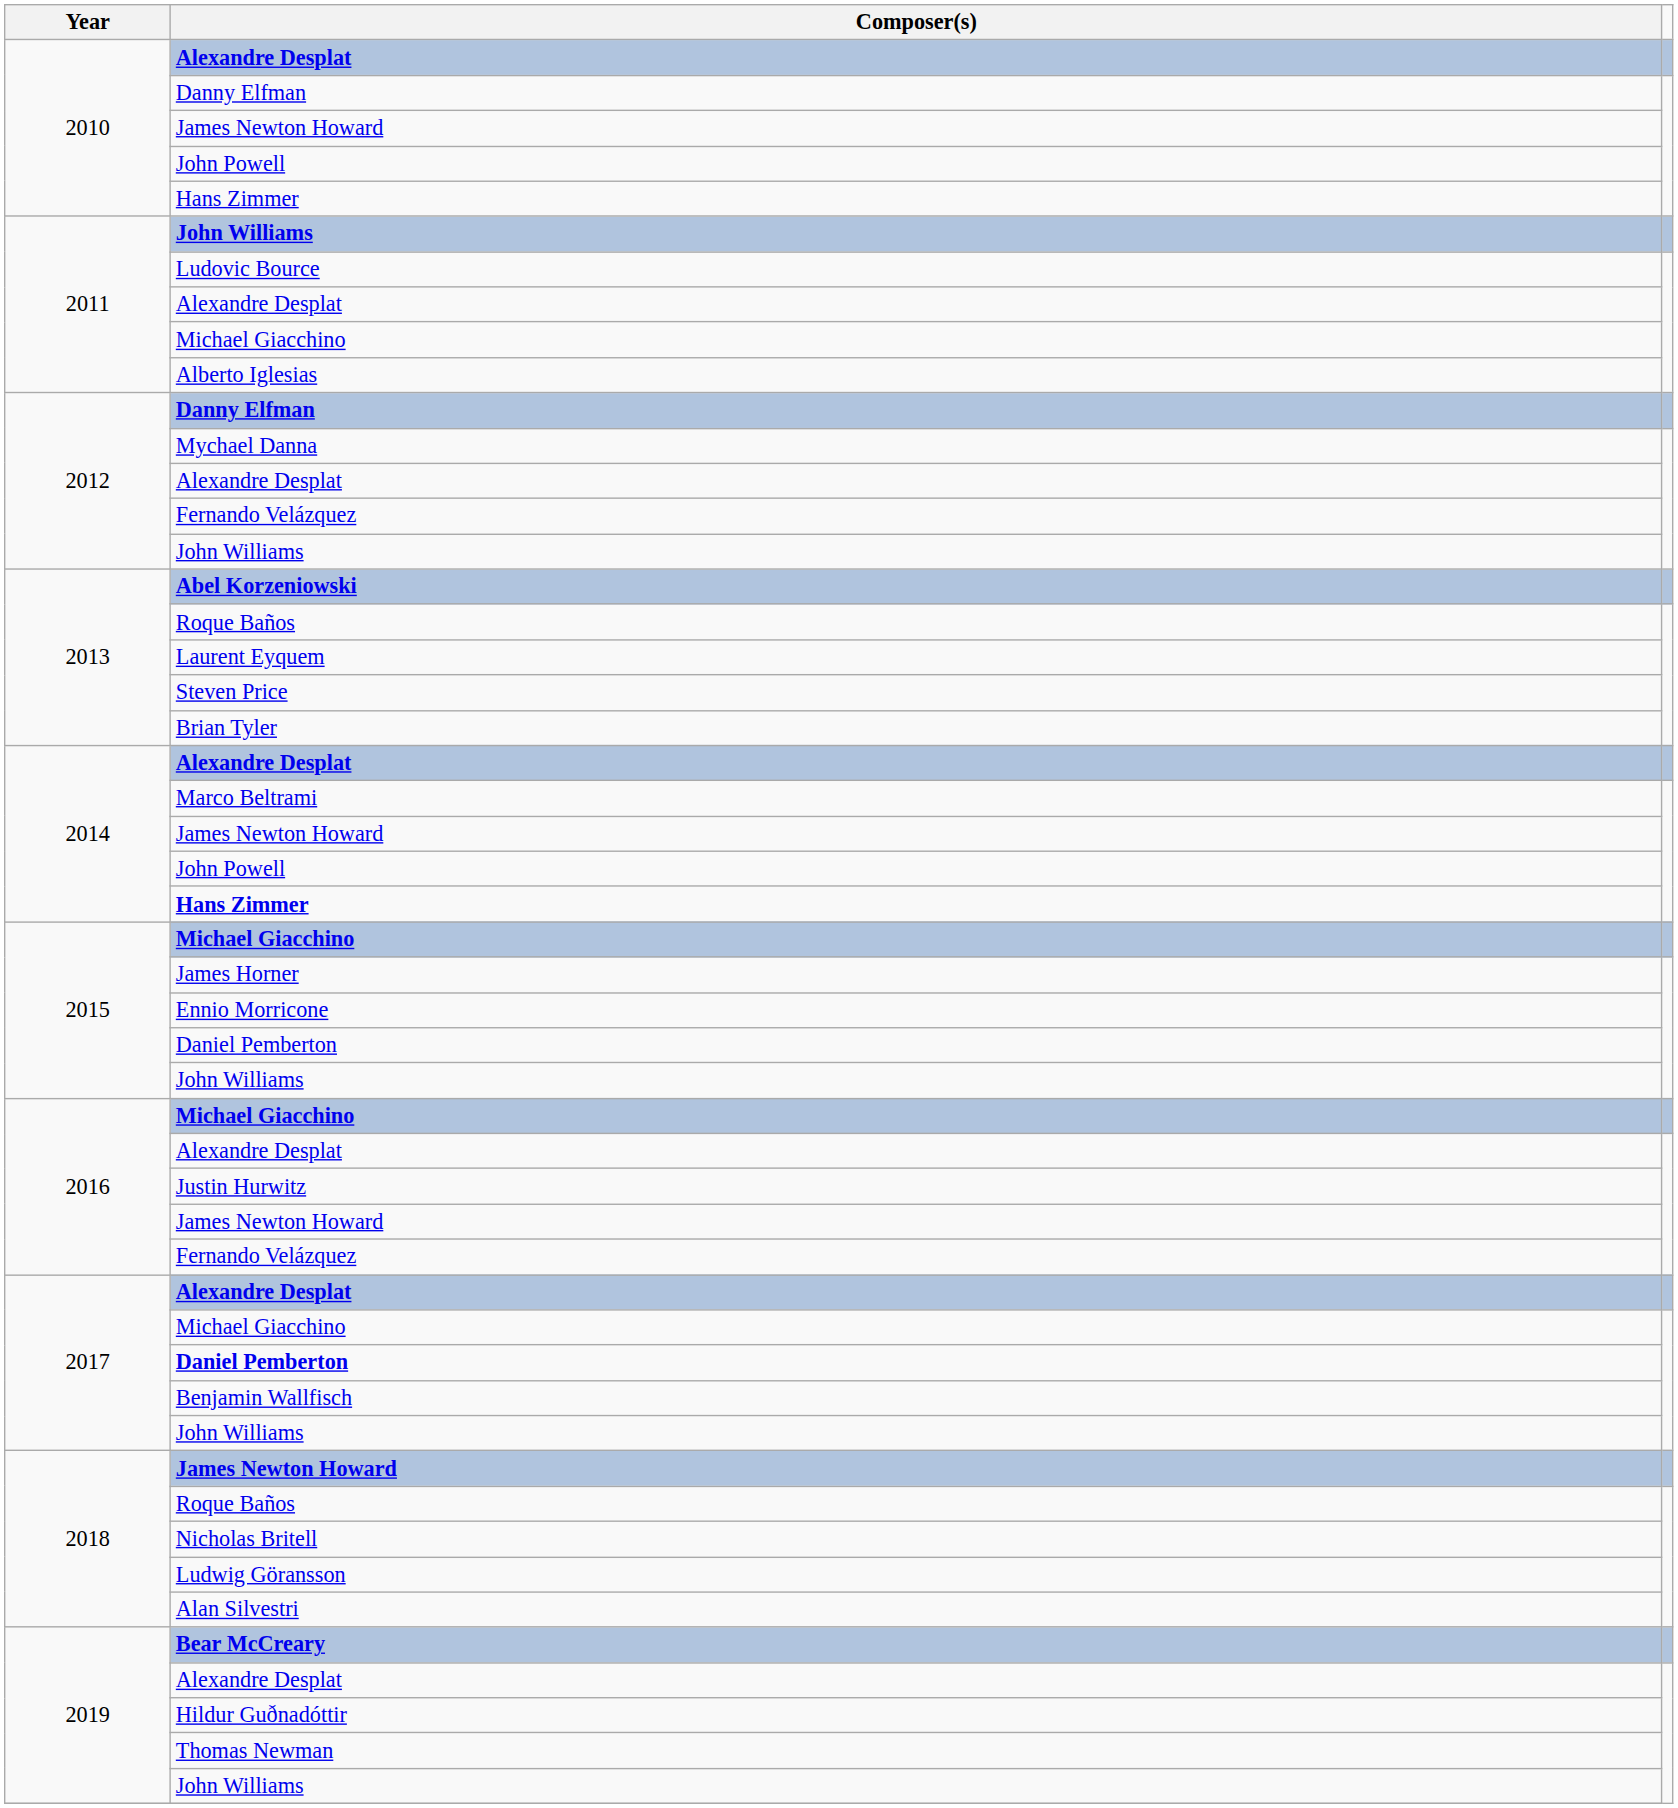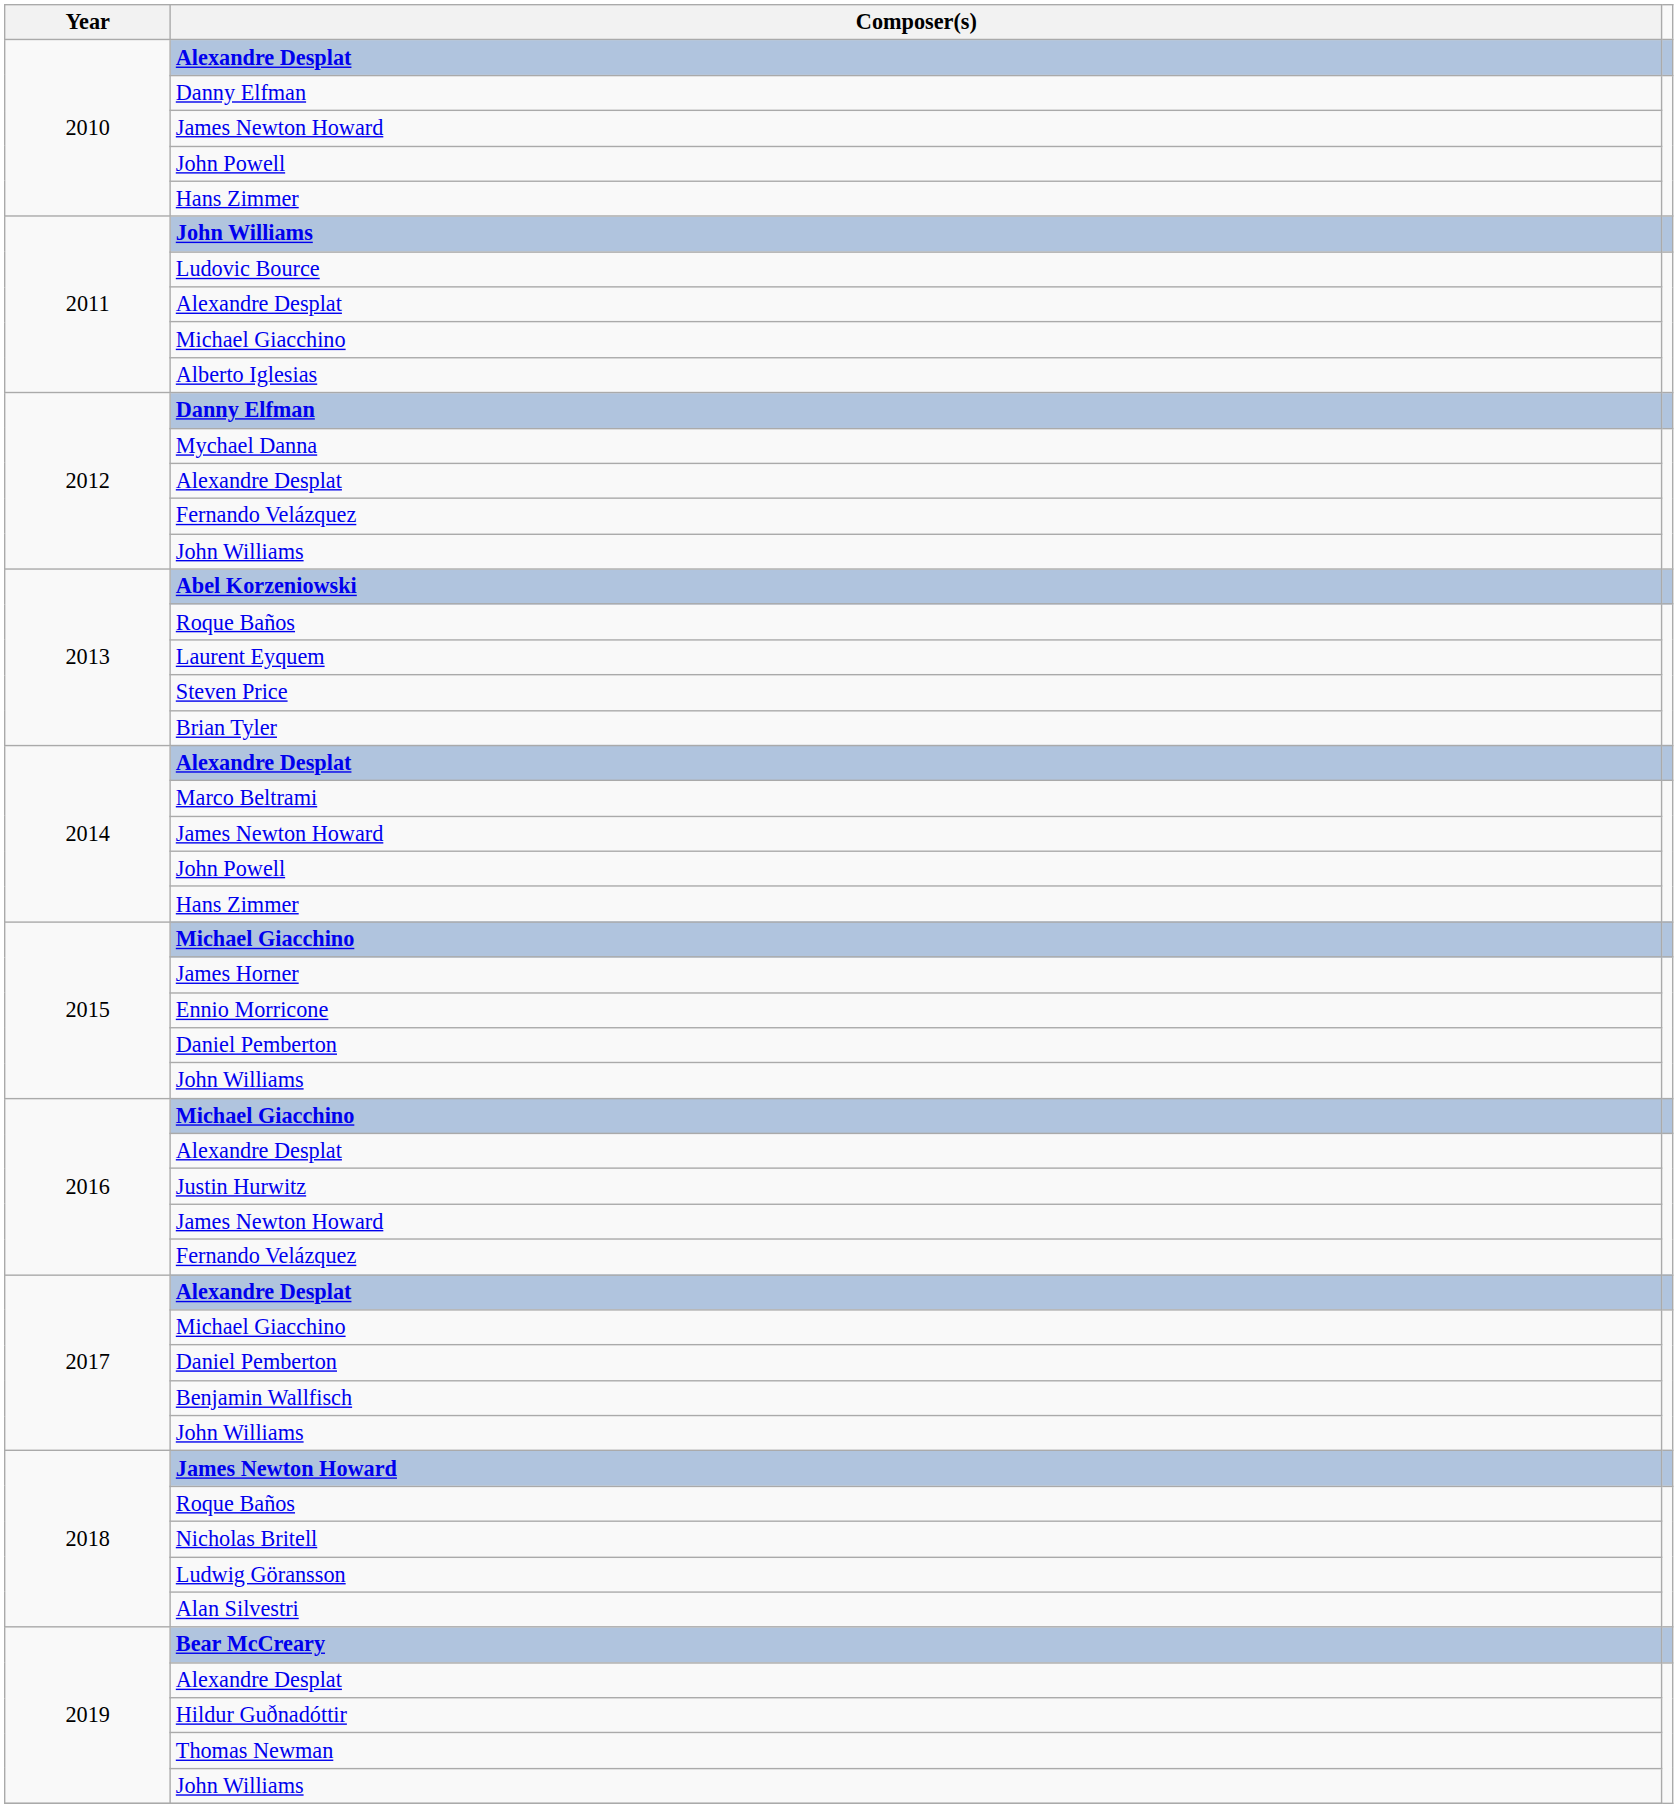(242, 903) bold -> (237, 903) normal
(262, 1362) bold -> (256, 1362) normal
